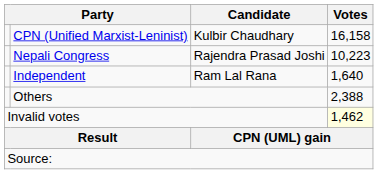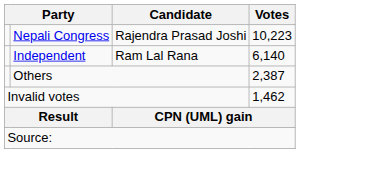- row: (101, 35)
(347, 76) 1,640 -> (268, 55) 6,140
(347, 96) 2,388 -> (268, 76) 2,387
(347, 117) lightyellow background -> (268, 96) no background
